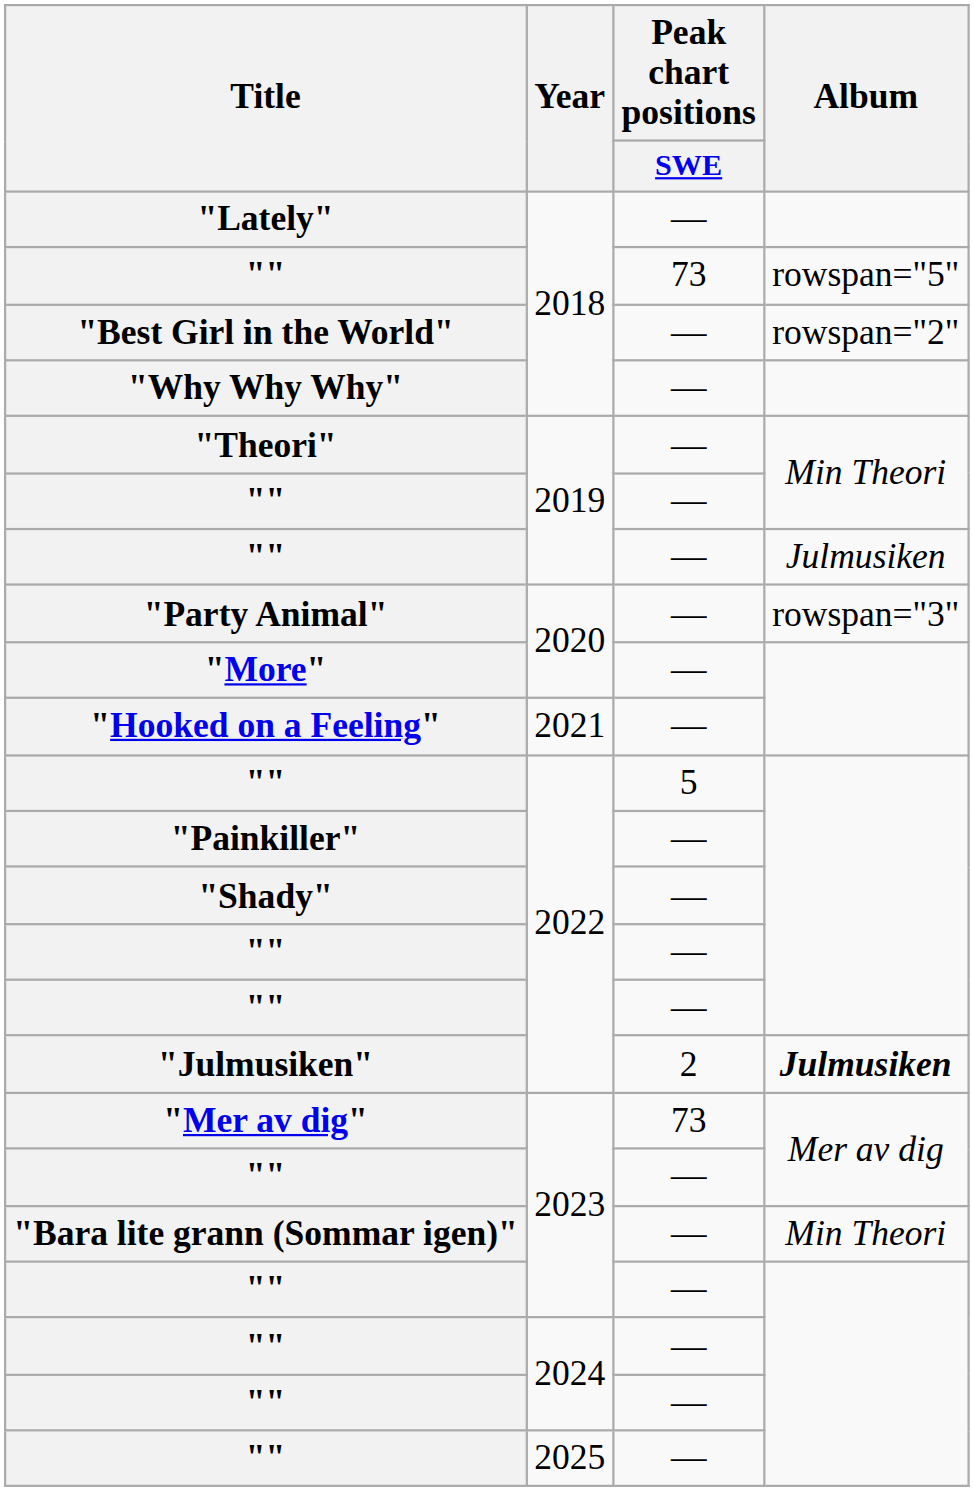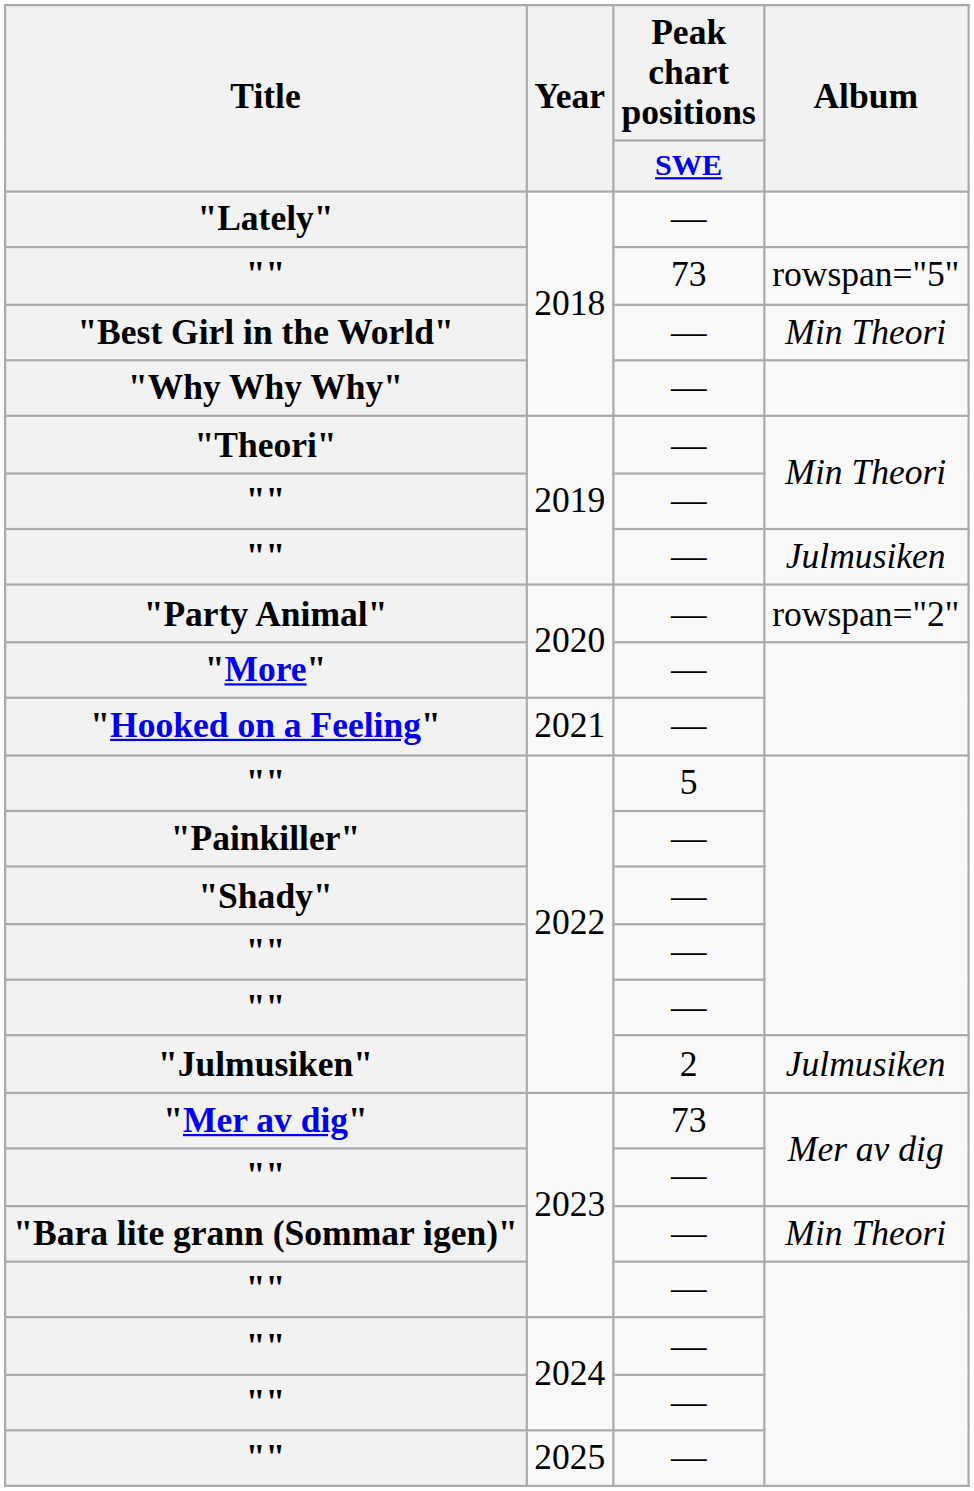(866, 331) rowspan="2" -> (866, 331) Min Theori
(866, 613) rowspan="3" -> (866, 613) rowspan="2"
(866, 1063) bold -> (866, 1063) normal
